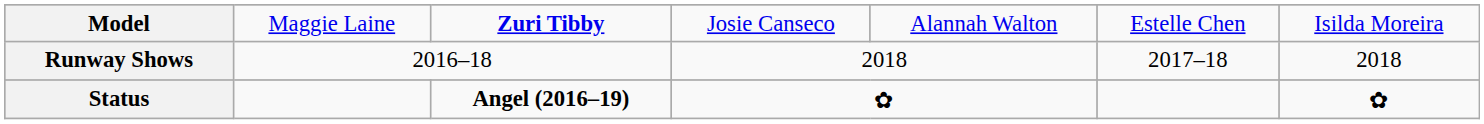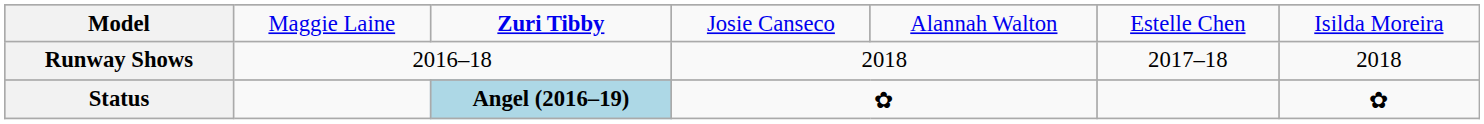(551, 98) no background -> (551, 98) lightblue background
